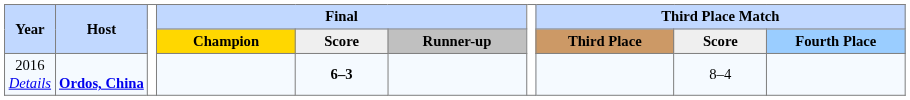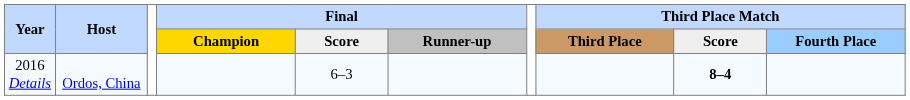(101, 83) bold -> (101, 83) normal
(342, 74) bold -> (342, 74) normal
(720, 74) normal -> (720, 74) bold
